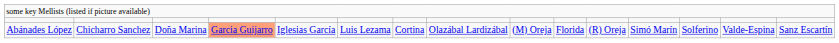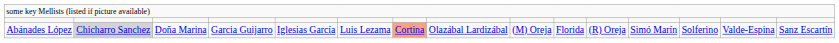(113, 30) no background -> (113, 30) lightgrey background
(242, 30) lightsalmon background -> (242, 30) no background
(410, 30) no background -> (410, 30) lightsalmon background
